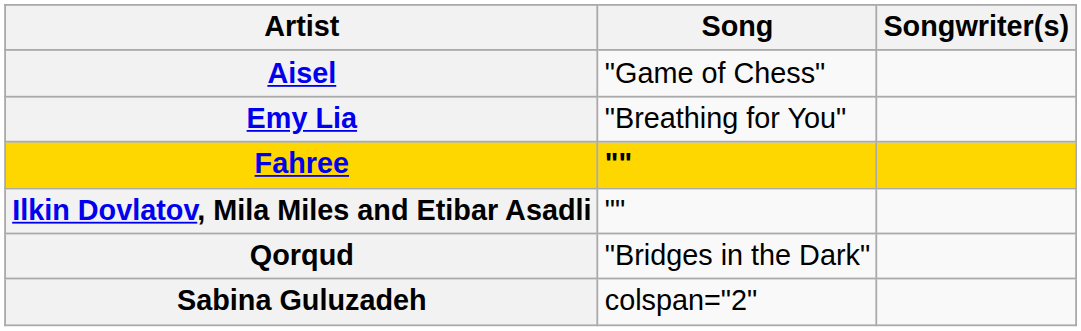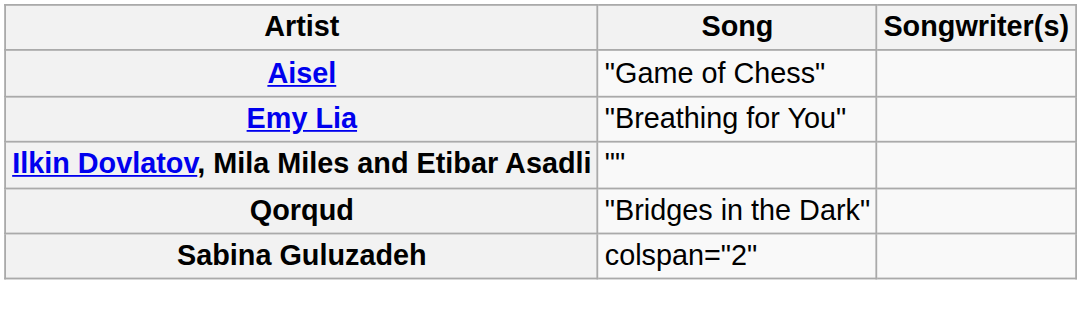- row: (302, 164)
